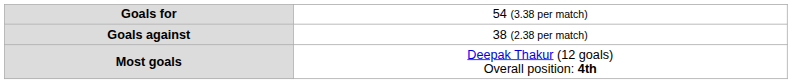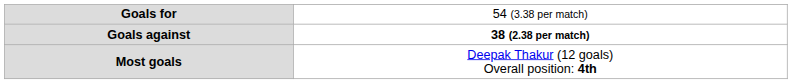(540, 34) normal -> (540, 34) bold
